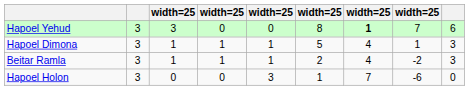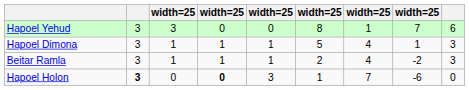(368, 29) bold -> (368, 29) normal
(138, 77) normal -> (138, 77) bold
(222, 77) normal -> (222, 77) bold
